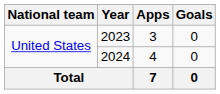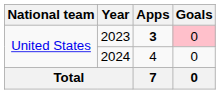(153, 36) normal -> (153, 36) bold
(194, 36) no background -> (194, 36) pink background
